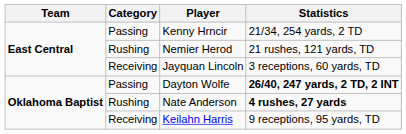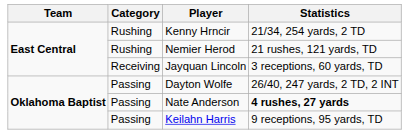(128, 31) Passing -> (131, 31) Rushing
(324, 84) bold -> (325, 84) normal
(129, 102) Rushing -> (131, 102) Passing
(133, 120) Receiving -> (131, 120) Passing
